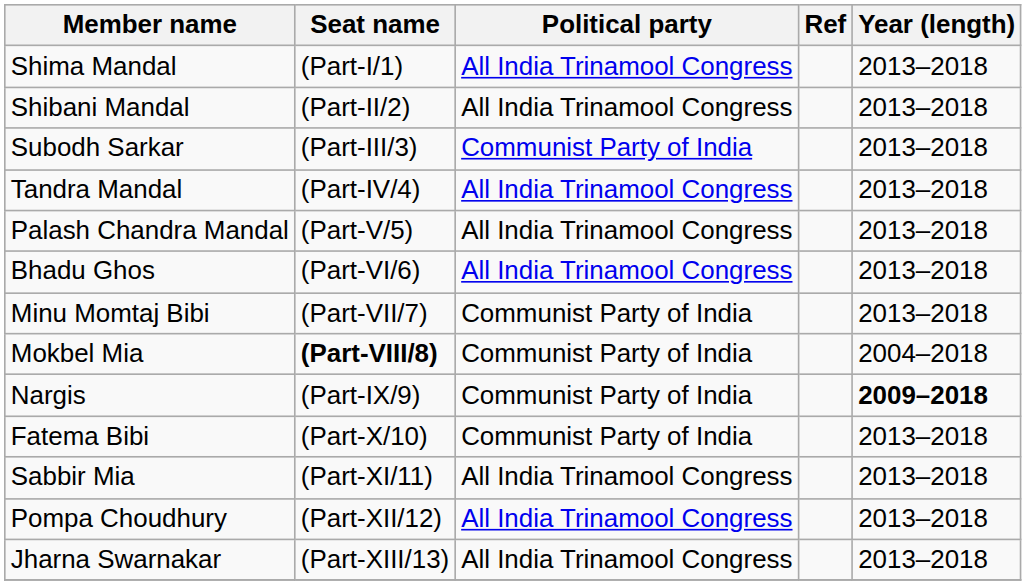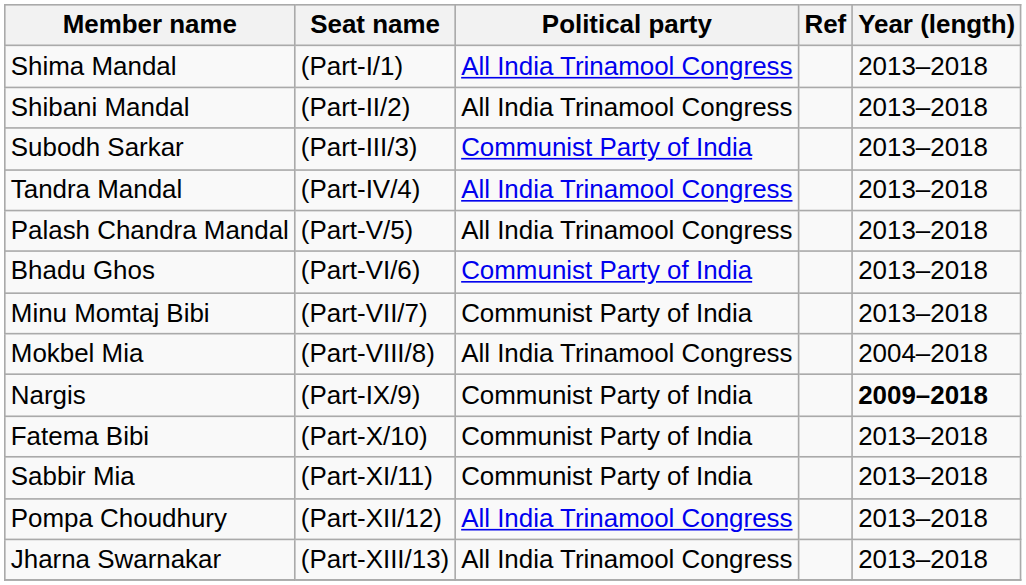(627, 271) All India Trinamool Congress -> (607, 271) Communist Party of India
(369, 353) bold -> (368, 353) normal
(607, 353) Communist Party of India -> (627, 353) All India Trinamool Congress
(627, 477) All India Trinamool Congress -> (607, 477) Communist Party of India
